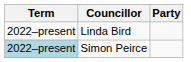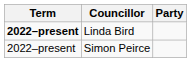(41, 31) normal -> (43, 31) bold
(41, 48) lightblue background -> (41, 48) no background
